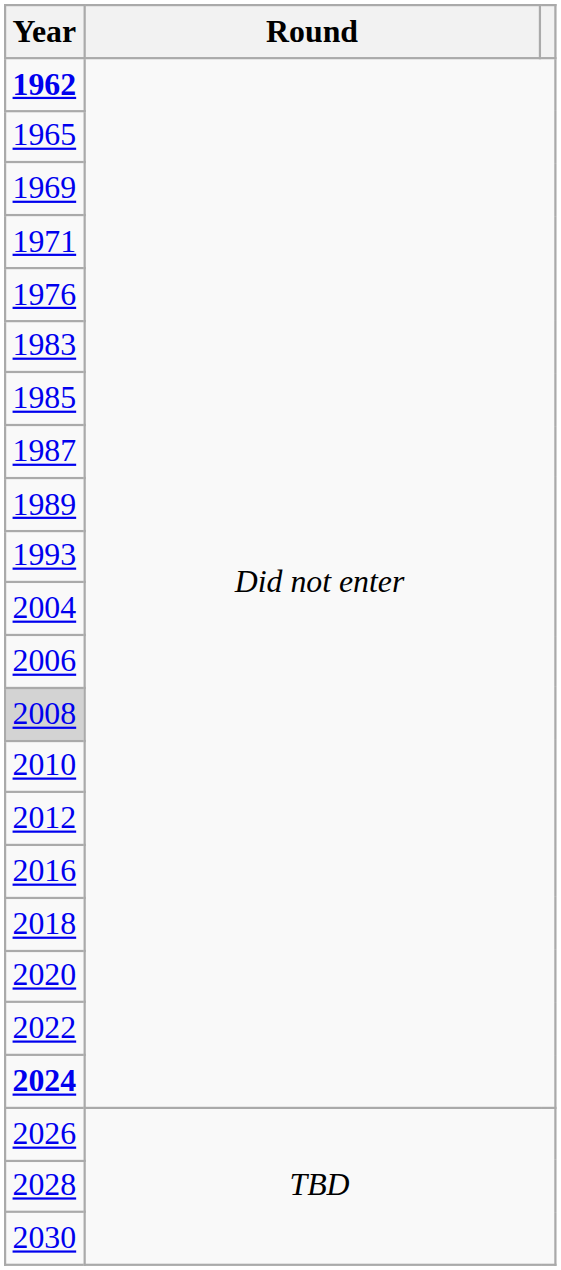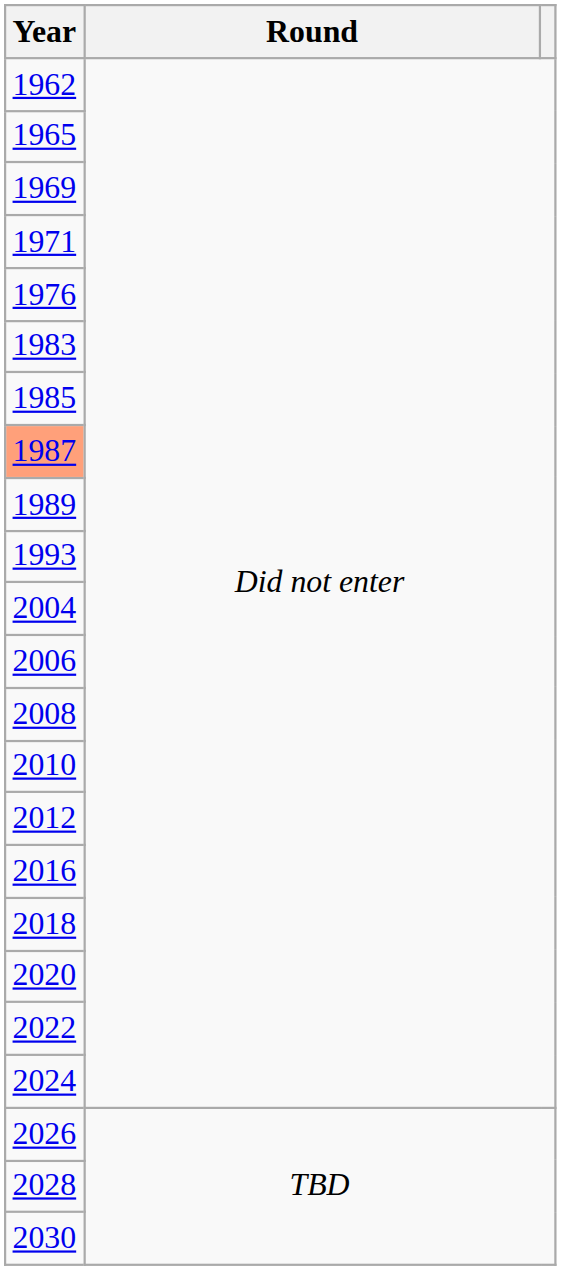(44, 83) bold -> (44, 83) normal
(44, 451) no background -> (44, 451) lightsalmon background
(44, 713) lightgrey background -> (44, 713) no background
(44, 1080) bold -> (44, 1080) normal
